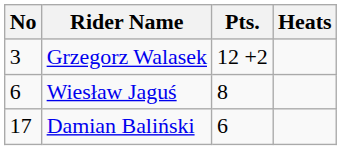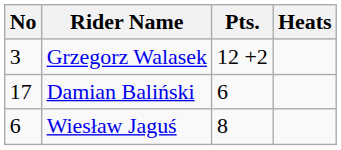rows swapped: (112, 91) <-> (121, 126)
